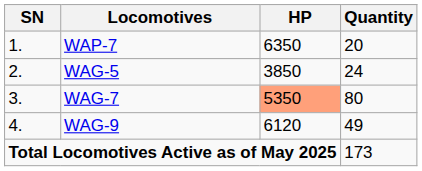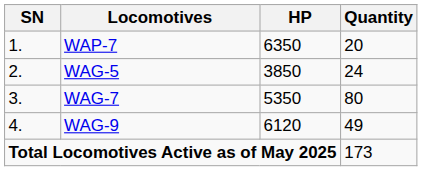(282, 98) lightsalmon background -> (282, 98) no background
